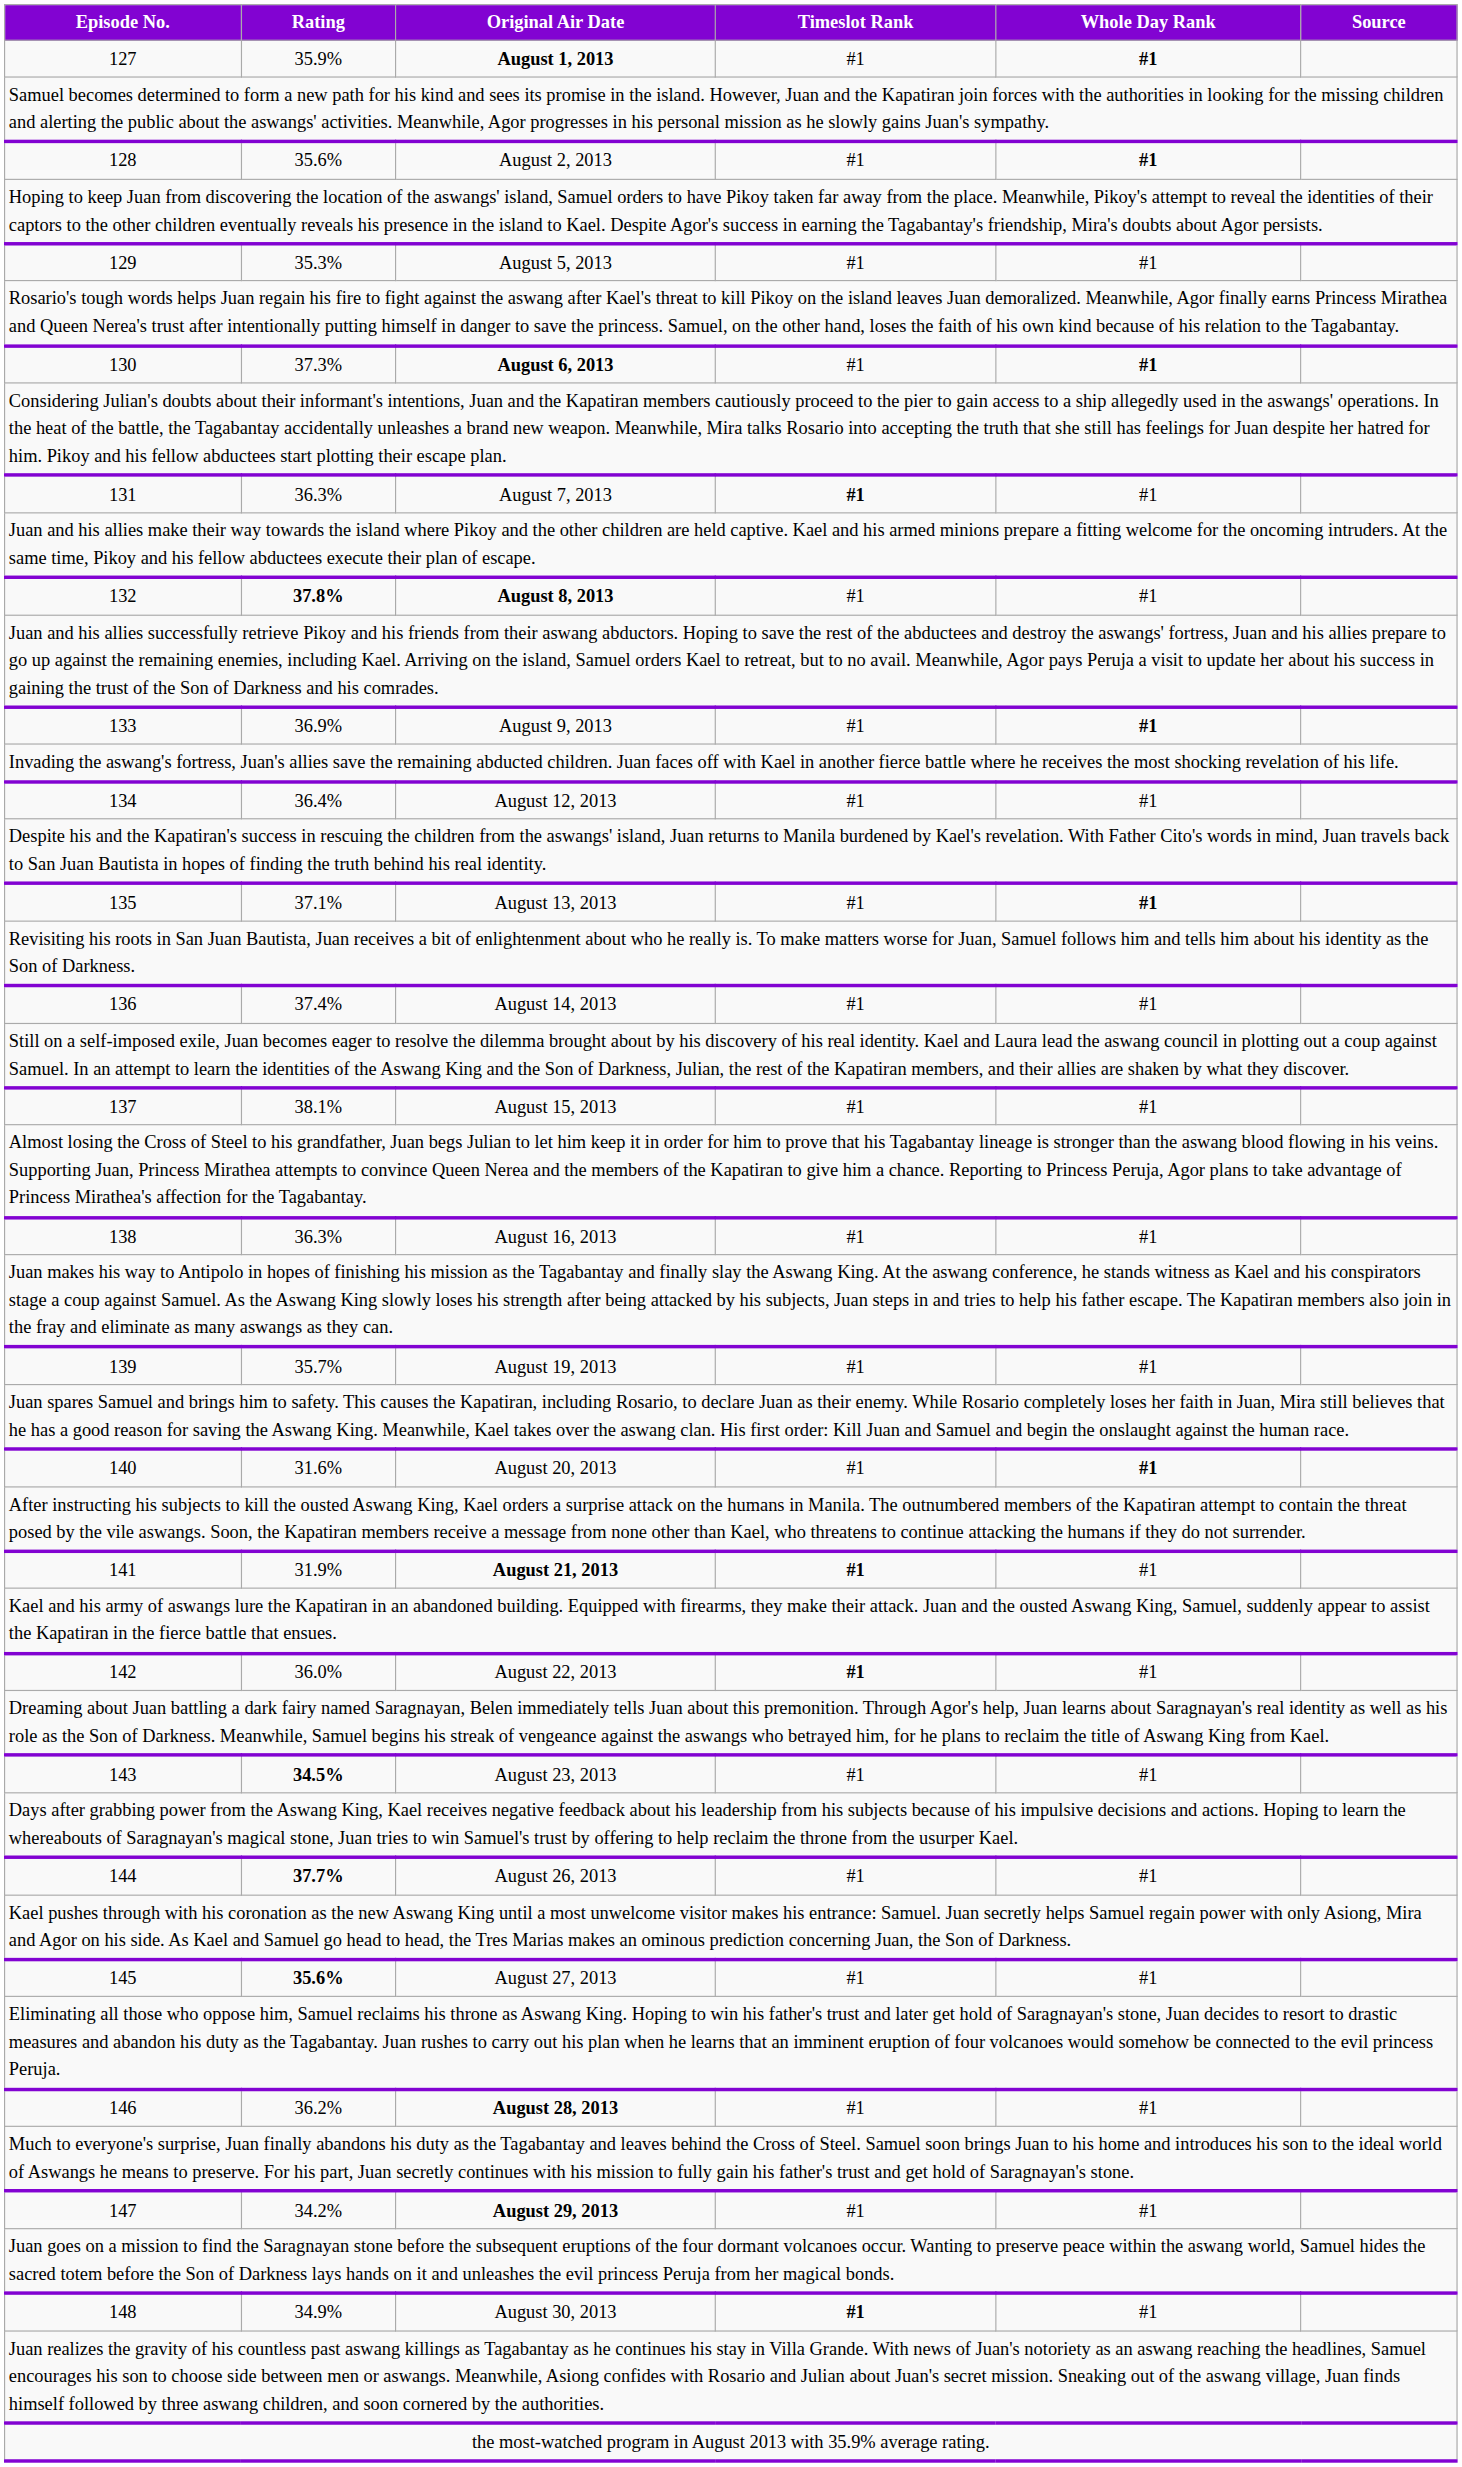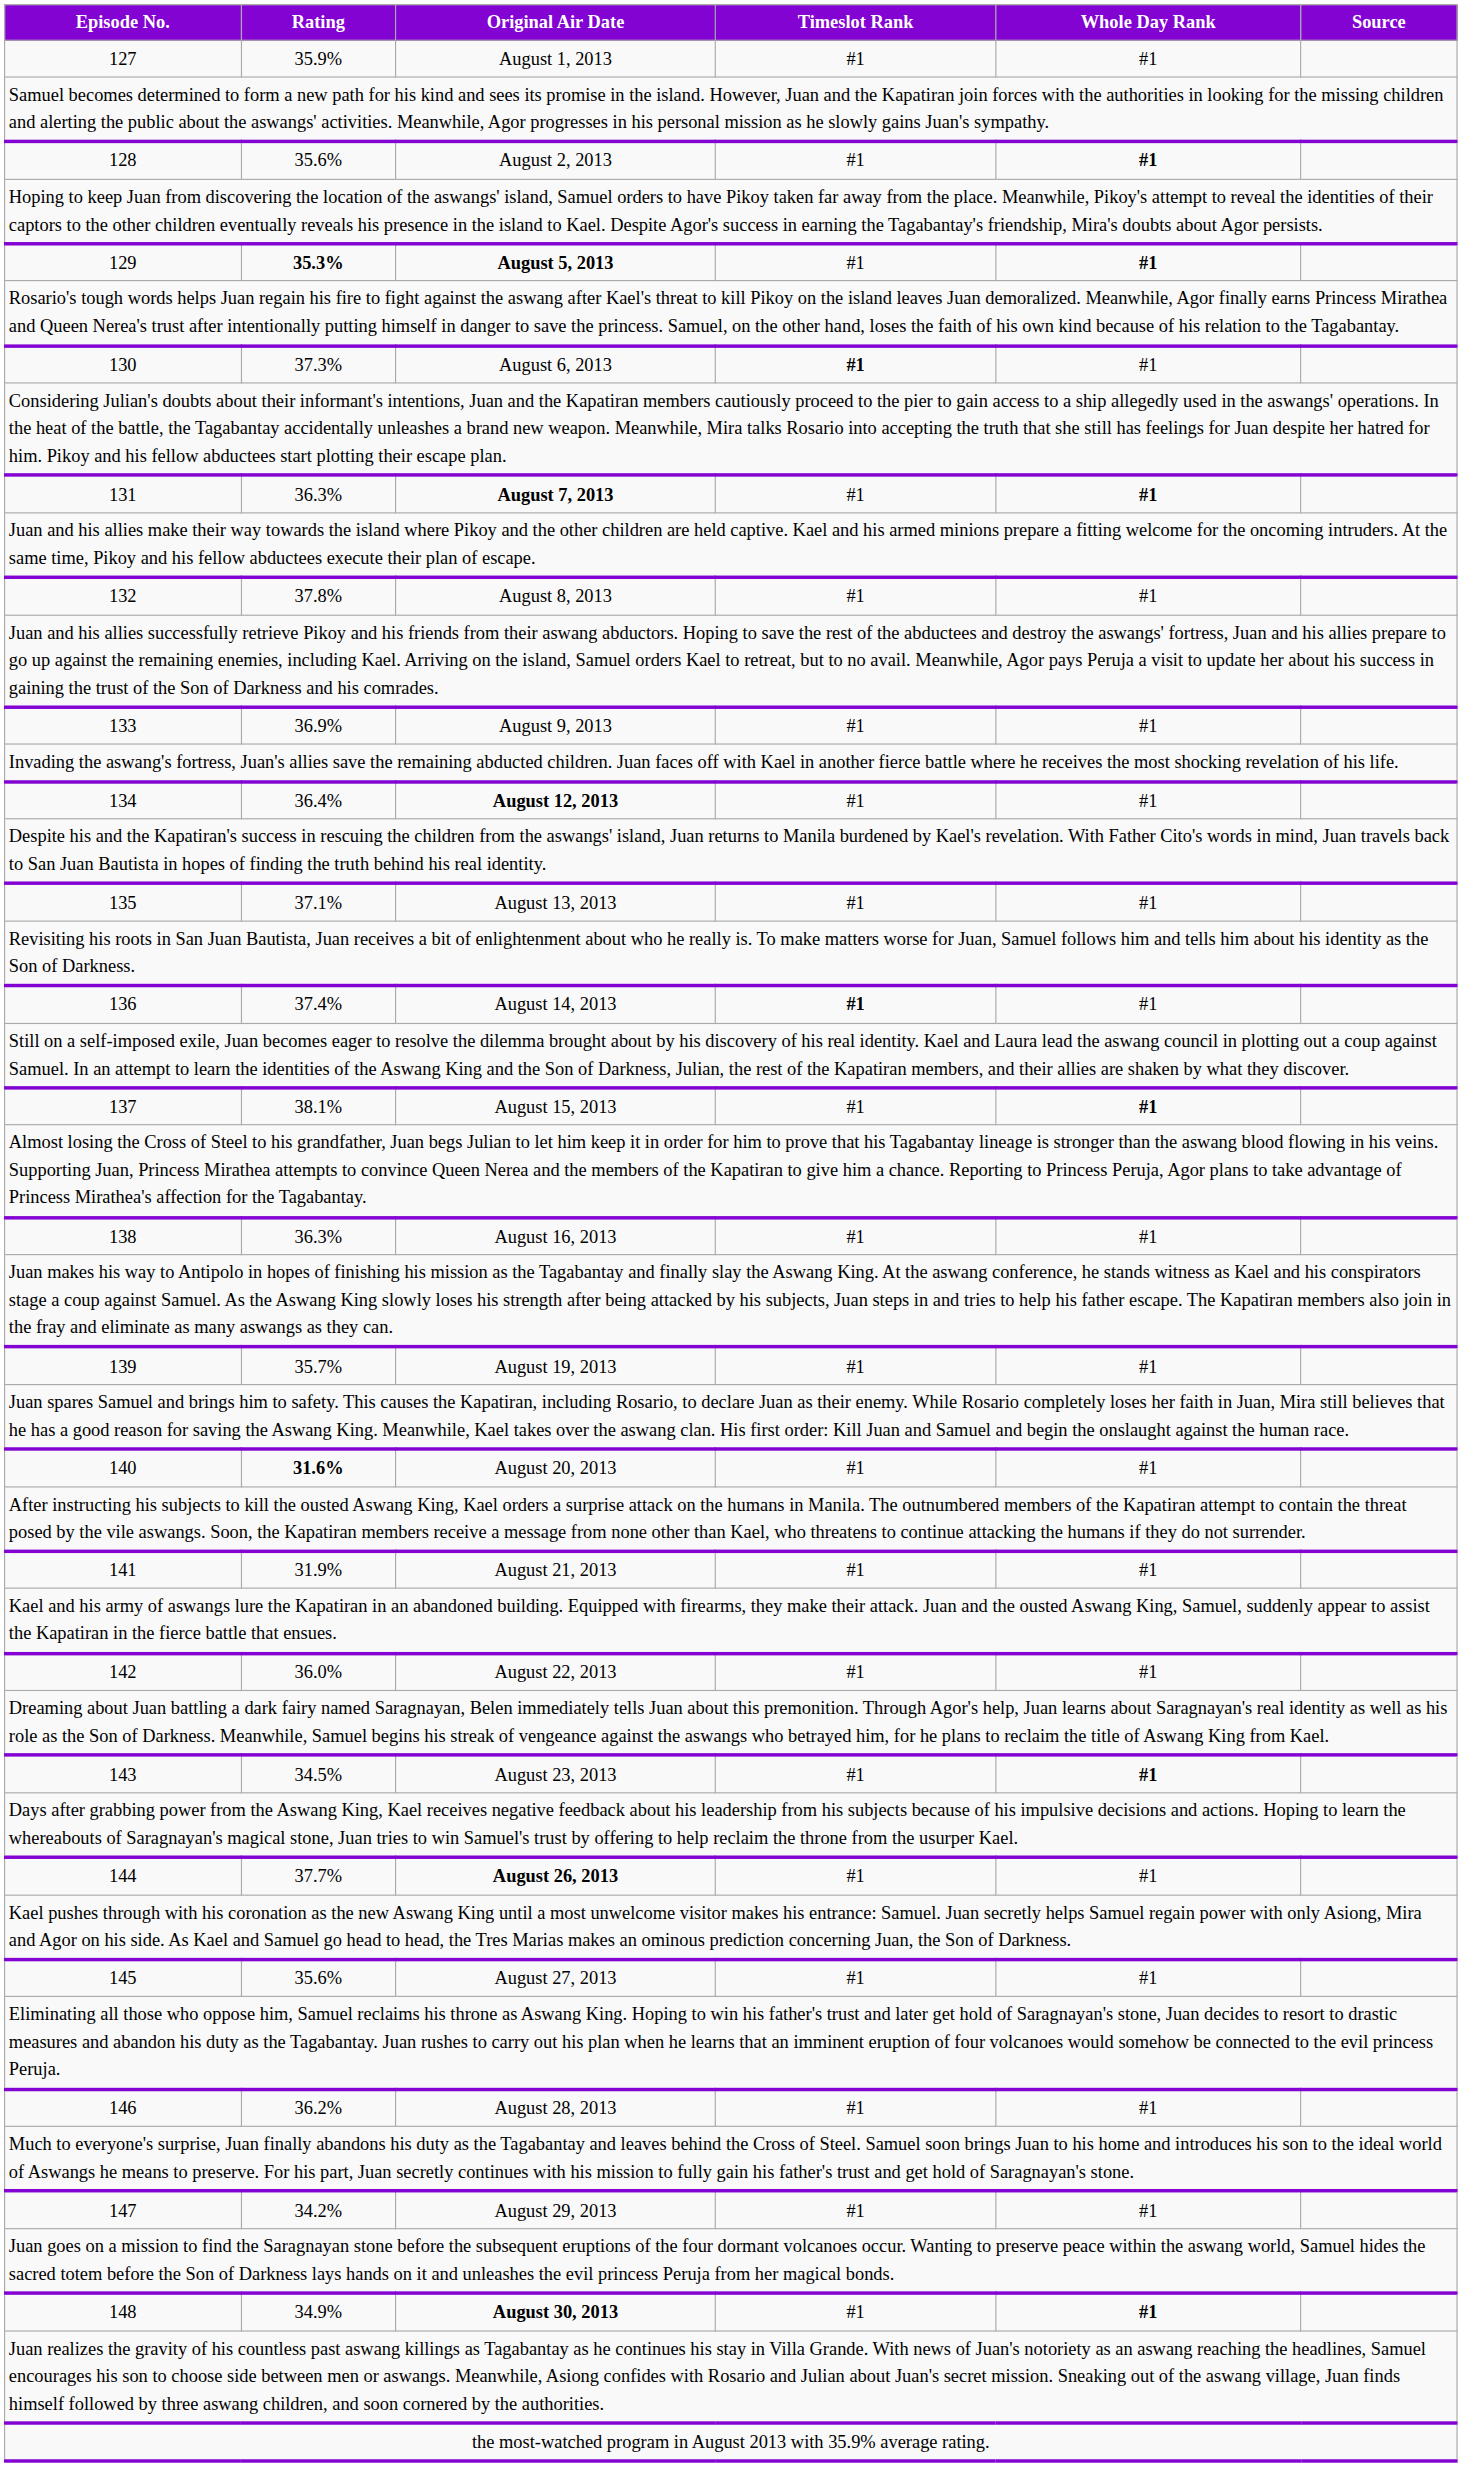(555, 58) bold -> (555, 58) normal
(1148, 58) bold -> (1148, 58) normal
(318, 262) normal -> (318, 262) bold
(555, 262) normal -> (555, 262) bold
(1148, 262) normal -> (1148, 262) bold
(555, 364) bold -> (555, 364) normal
(856, 364) normal -> (856, 364) bold
(1148, 364) bold -> (1148, 364) normal
(555, 494) normal -> (555, 494) bold
(856, 494) bold -> (856, 494) normal
(1148, 494) normal -> (1148, 494) bold
(318, 596) bold -> (318, 596) normal
(555, 596) bold -> (555, 596) normal
(1148, 726) bold -> (1148, 726) normal
(555, 800) normal -> (555, 800) bold
(1148, 902) bold -> (1148, 902) normal
(856, 1004) normal -> (856, 1004) bold
(1148, 1106) normal -> (1148, 1106) bold
(318, 1468) normal -> (318, 1468) bold
(1148, 1468) bold -> (1148, 1468) normal
(555, 1570) bold -> (555, 1570) normal
(856, 1570) bold -> (856, 1570) normal
(856, 1672) bold -> (856, 1672) normal
(318, 1774) bold -> (318, 1774) normal
(1148, 1774) normal -> (1148, 1774) bold
(318, 1876) bold -> (318, 1876) normal
(555, 1876) normal -> (555, 1876) bold
(318, 1978) bold -> (318, 1978) normal
(555, 2108) bold -> (555, 2108) normal
(555, 2210) bold -> (555, 2210) normal
(555, 2312) normal -> (555, 2312) bold
(856, 2312) bold -> (856, 2312) normal
(1148, 2312) normal -> (1148, 2312) bold
